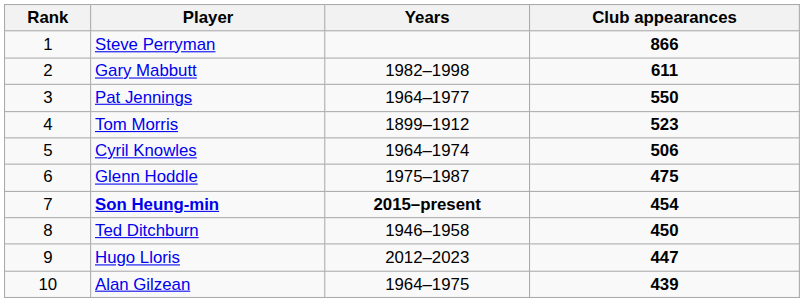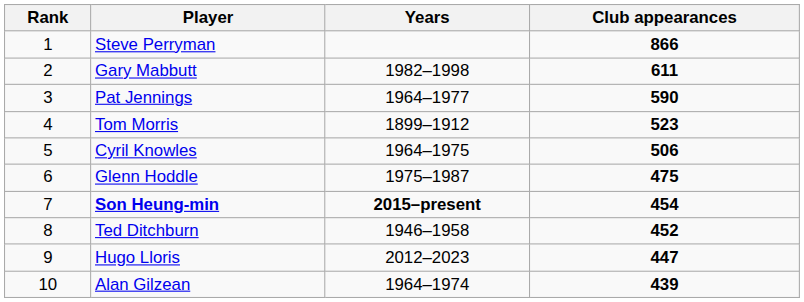(665, 97) 550 -> (665, 97) 590
(427, 151) 1964–1974 -> (427, 151) 1964–1975
(665, 230) 450 -> (665, 230) 452
(427, 284) 1964–1975 -> (427, 284) 1964–1974
